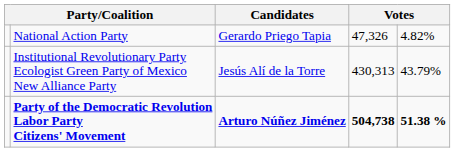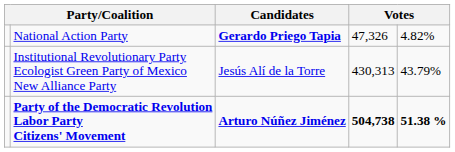(275, 35) normal -> (280, 35) bold
